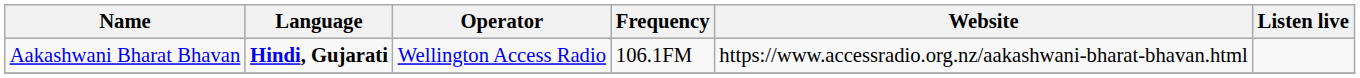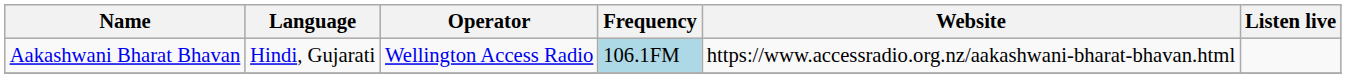(319, 55) bold -> (313, 55) normal
(654, 55) no background -> (641, 55) lightblue background
